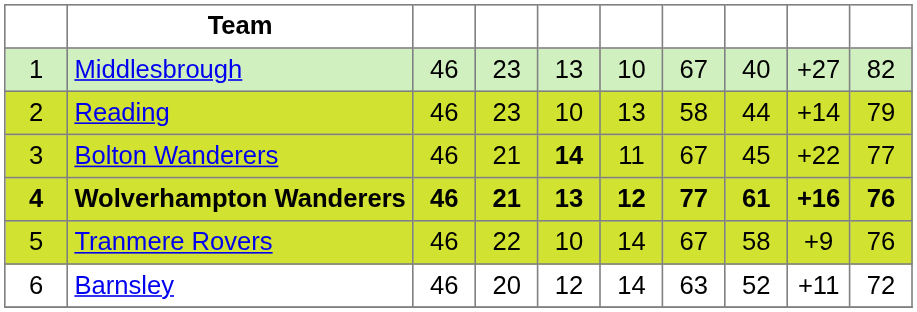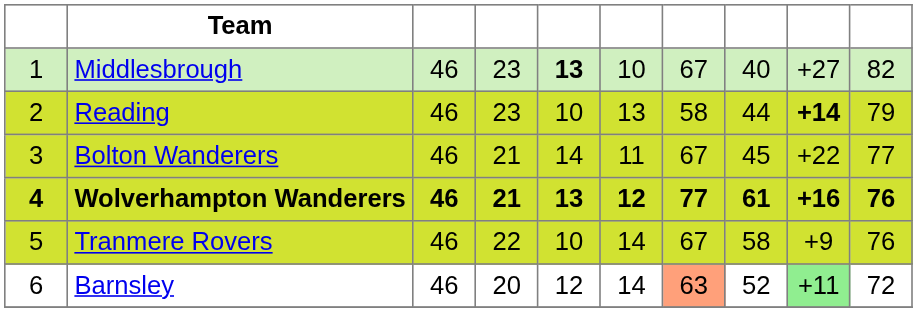(569, 69) normal -> (569, 69) bold
(819, 112) normal -> (819, 112) bold
(569, 155) bold -> (569, 155) normal
(694, 285) no background -> (694, 285) lightsalmon background
(819, 285) no background -> (819, 285) lightgreen background
